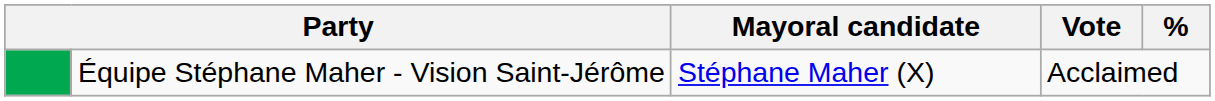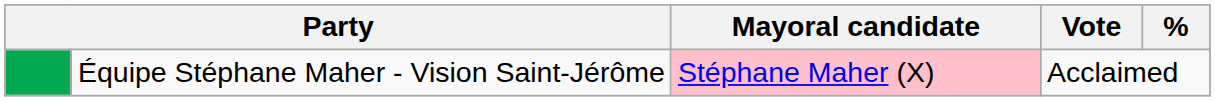(806, 72) no background -> (806, 72) pink background
